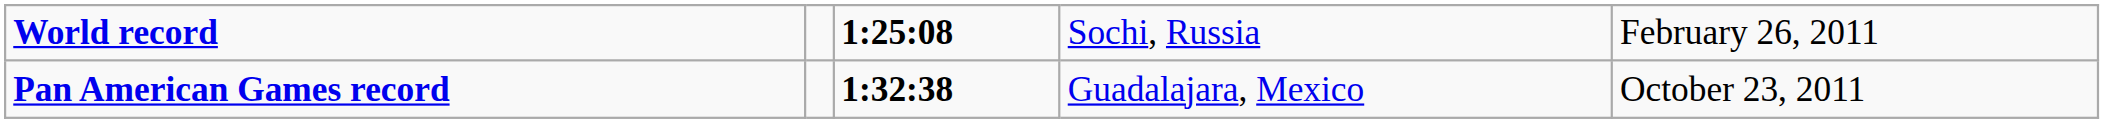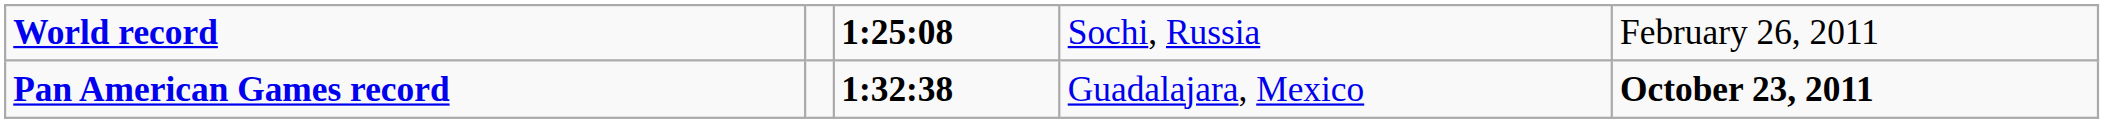(1743, 88) normal -> (1747, 88) bold
